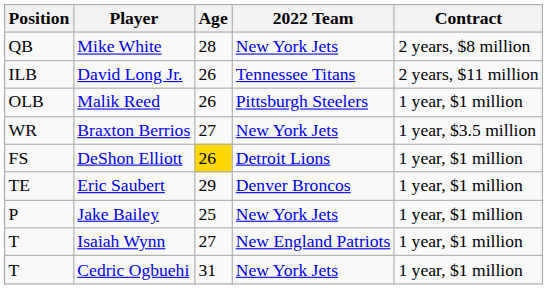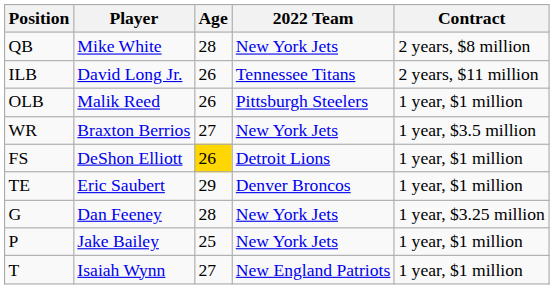+ row: (120, 213)
- row: (133, 269)
